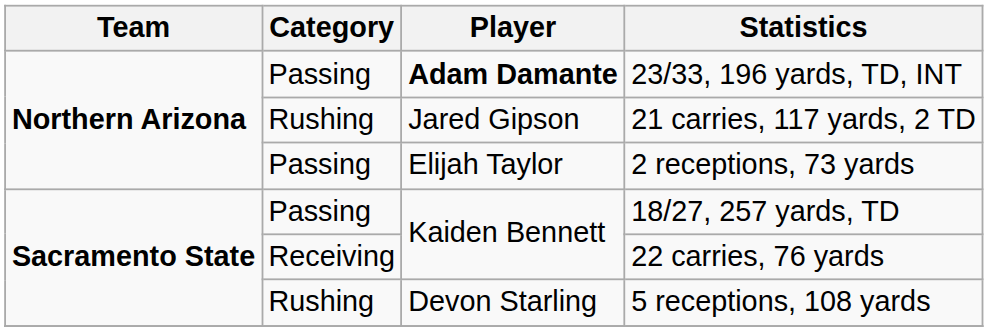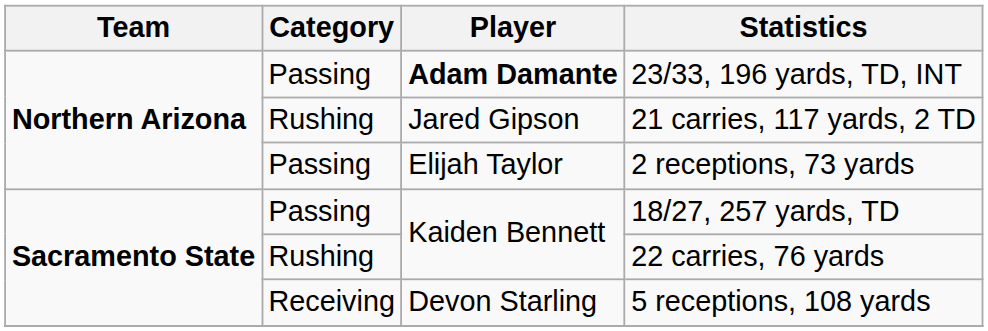(332, 256) Receiving -> (321, 256) Rushing
(321, 302) Rushing -> (332, 302) Receiving
